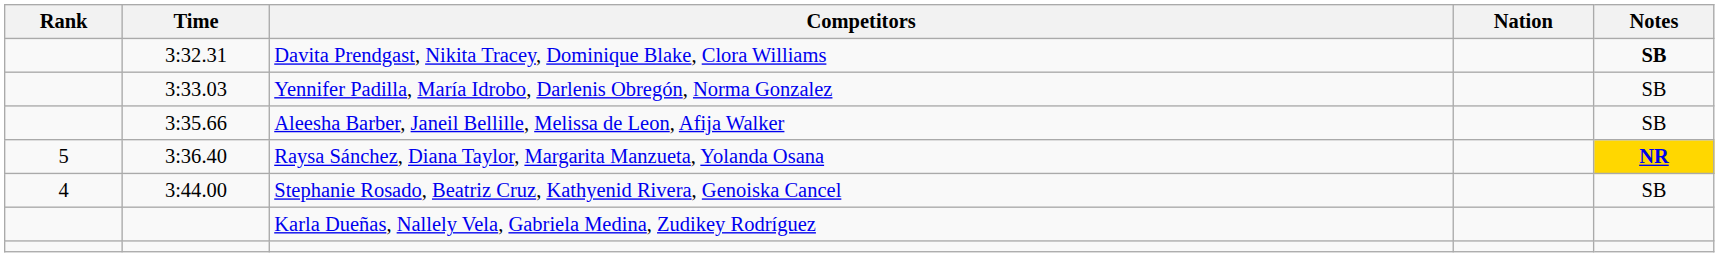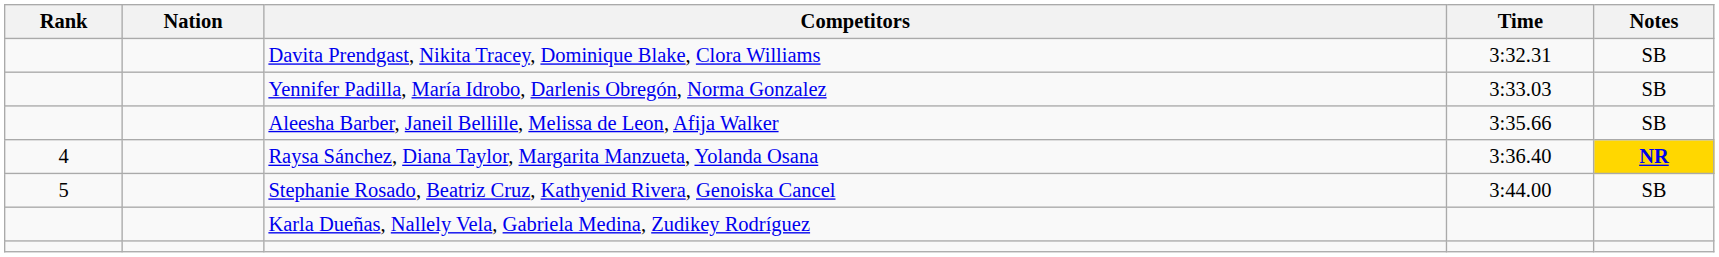columns swapped: (1523, 21) <-> (196, 21)
(1654, 55) bold -> (1654, 55) normal
(64, 156) 5 -> (64, 156) 4
(64, 190) 4 -> (64, 190) 5
